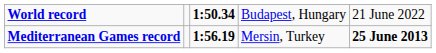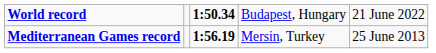(390, 36) bold -> (389, 36) normal
